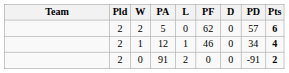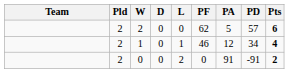columns swapped: (231, 12) <-> (163, 12)
